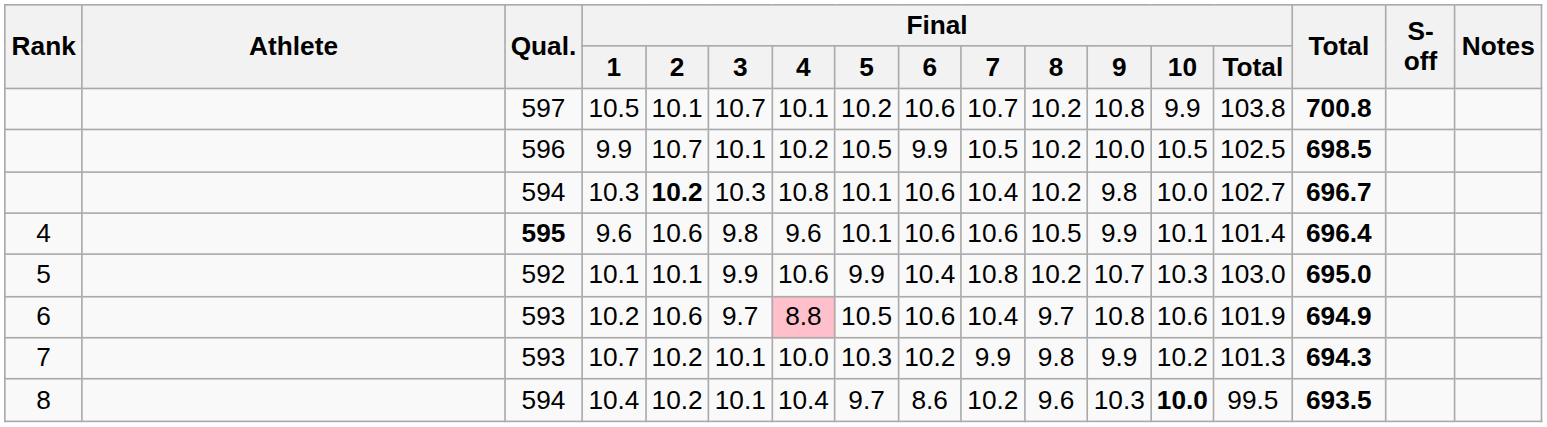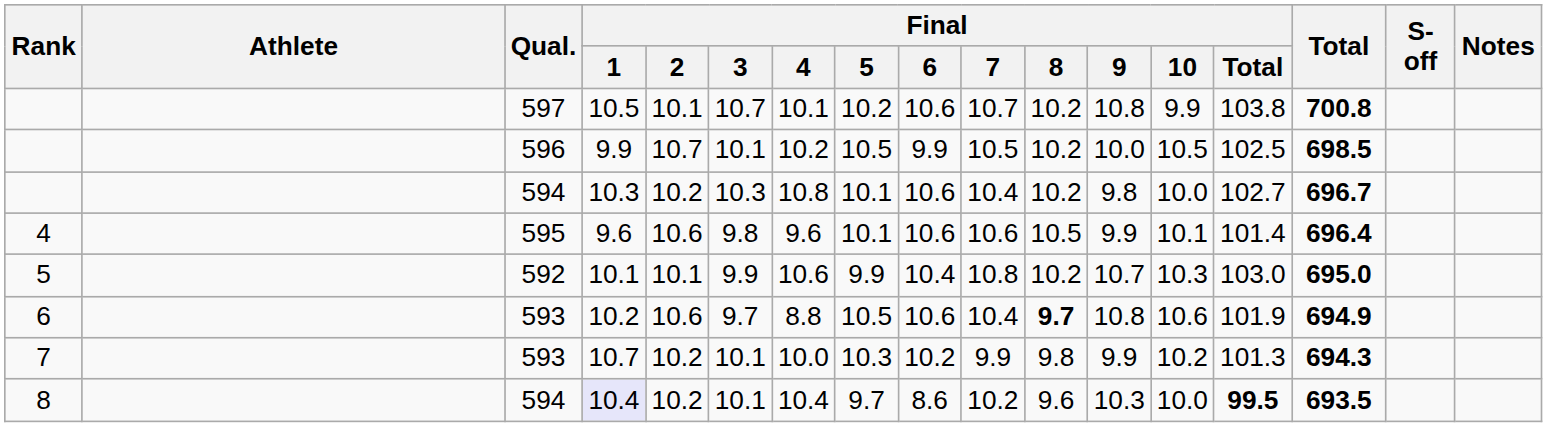(677, 191) bold -> (677, 191) normal
(543, 233) bold -> (543, 233) normal
(803, 316) pink background -> (803, 316) no background
(1056, 316) normal -> (1056, 316) bold
(614, 399) no background -> (614, 399) lavender background
(1182, 399) bold -> (1182, 399) normal
(1253, 399) normal -> (1253, 399) bold
